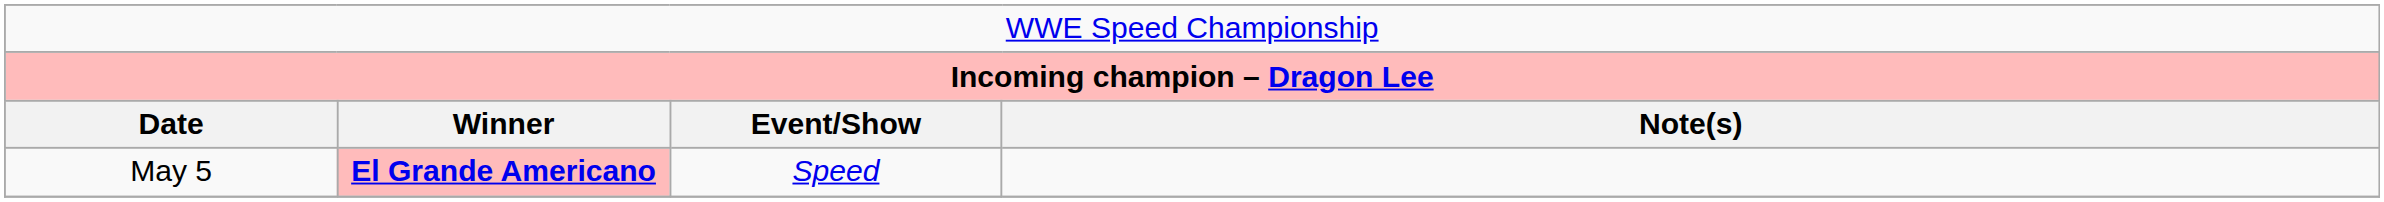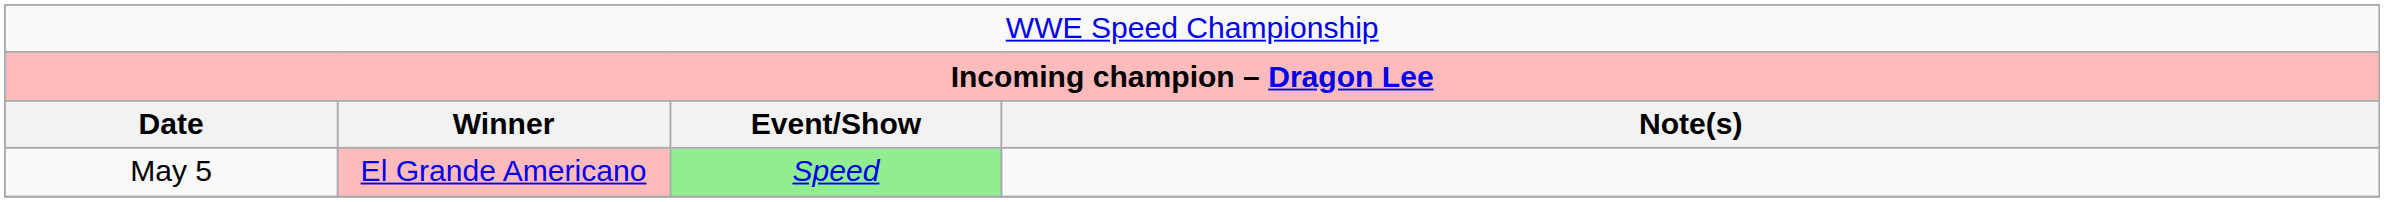(504, 171) bold -> (504, 171) normal
(836, 171) no background -> (836, 171) lightgreen background
